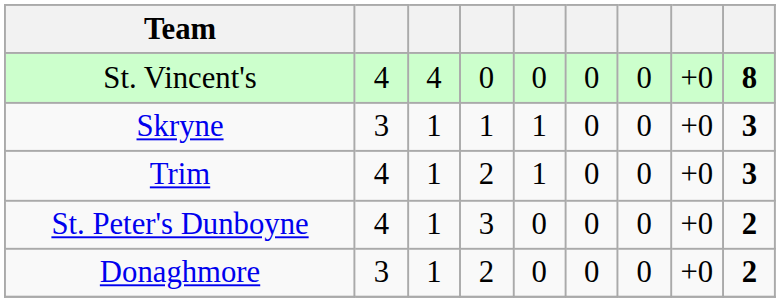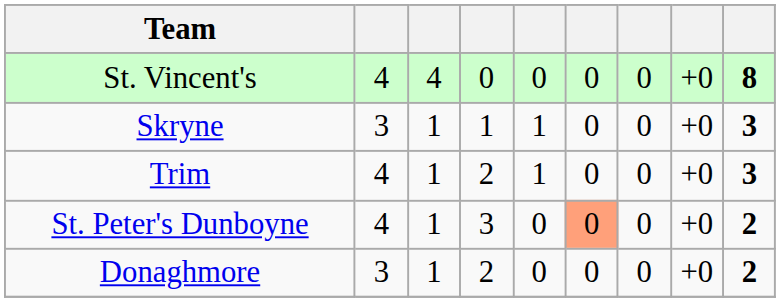(592, 223) no background -> (592, 223) lightsalmon background
